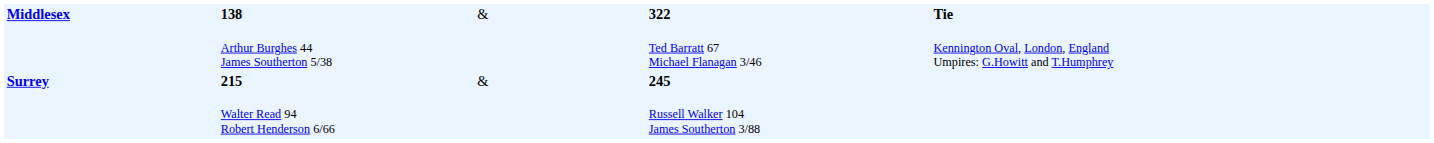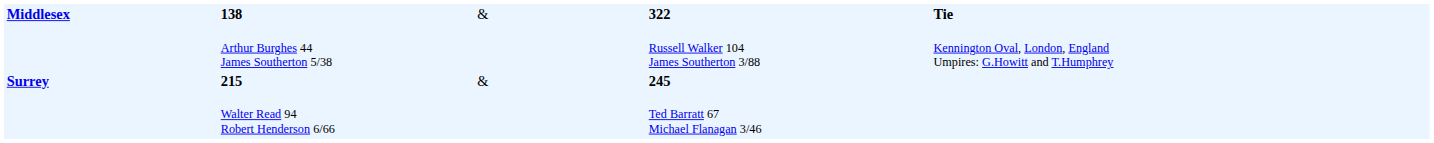(705, 55) Ted Barratt 67 Michael Flanagan 3/46 -> (704, 55) Russell Walker 104 James Southerton 3/88
(704, 121) Russell Walker 104 James Southerton 3/88 -> (705, 121) Ted Barratt 67 Michael Flanagan 3/46
